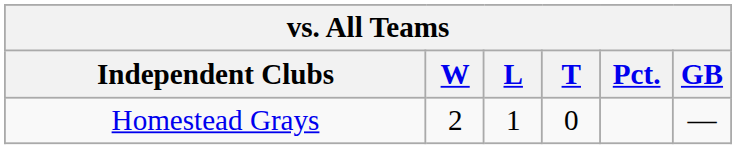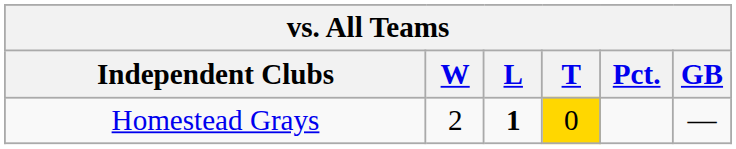(513, 119) normal -> (513, 119) bold
(571, 119) no background -> (571, 119) gold background
